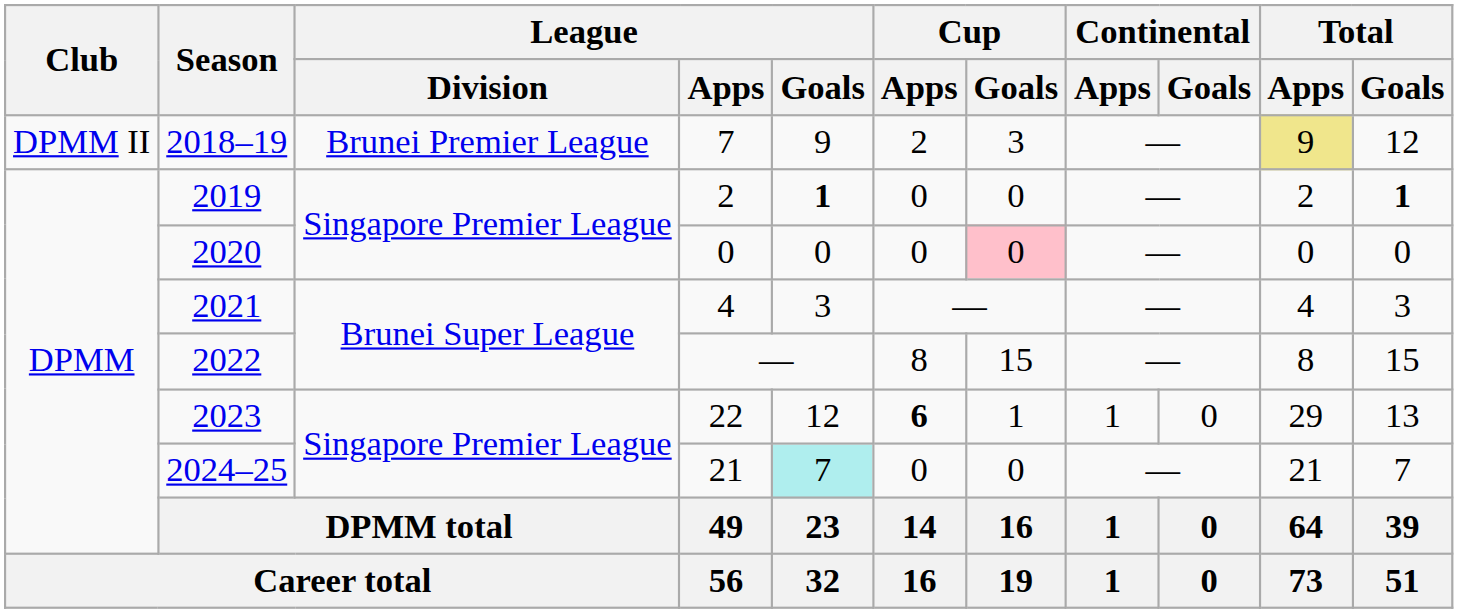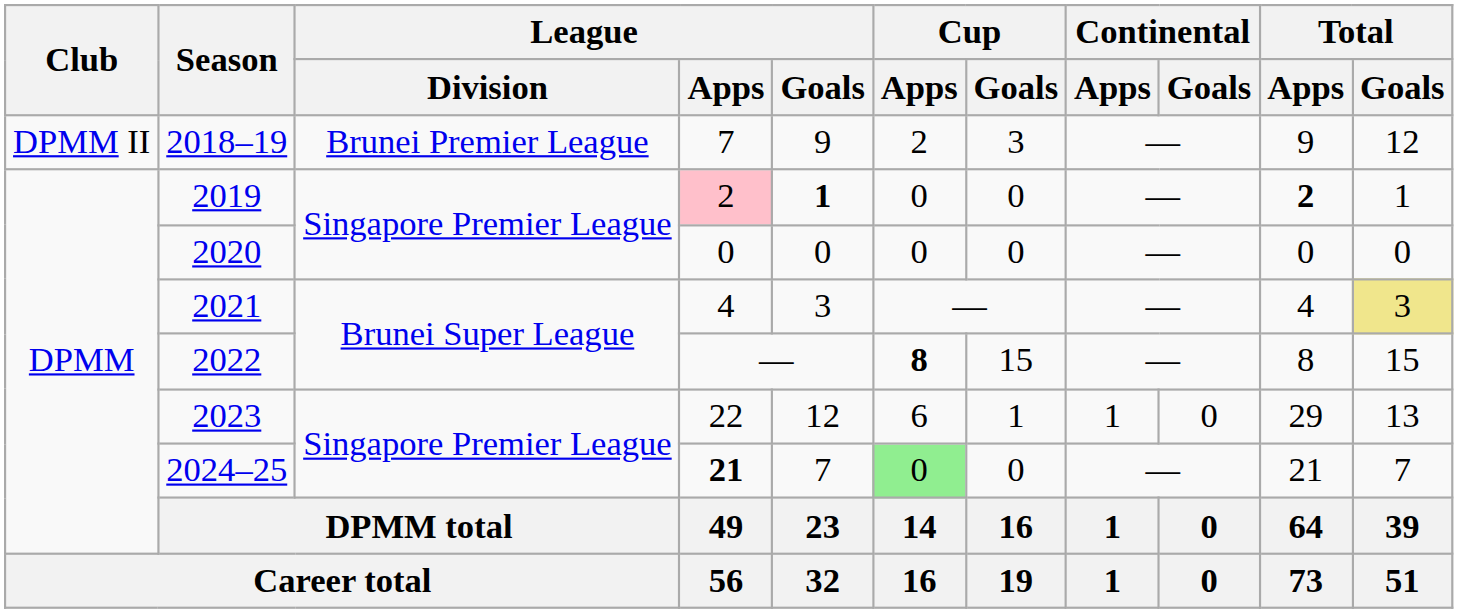(1306, 141) khaki background -> (1306, 141) no background
(726, 196) no background -> (726, 196) pink background
(1306, 196) normal -> (1306, 196) bold
(1402, 196) bold -> (1402, 196) normal
(1016, 251) pink background -> (1016, 251) no background
(1402, 305) no background -> (1402, 305) khaki background
(919, 360) normal -> (919, 360) bold
(919, 415) bold -> (919, 415) normal
(726, 470) normal -> (726, 470) bold
(823, 470) paleturquoise background -> (823, 470) no background
(919, 470) no background -> (919, 470) lightgreen background
